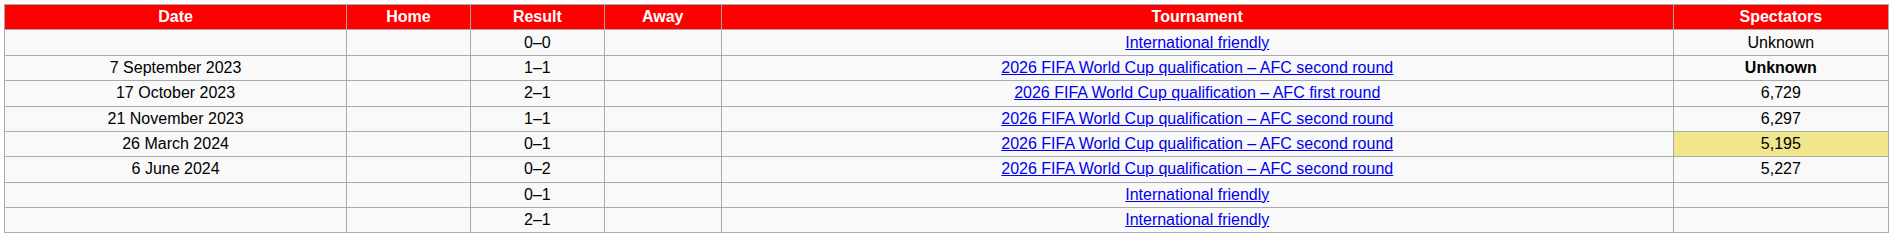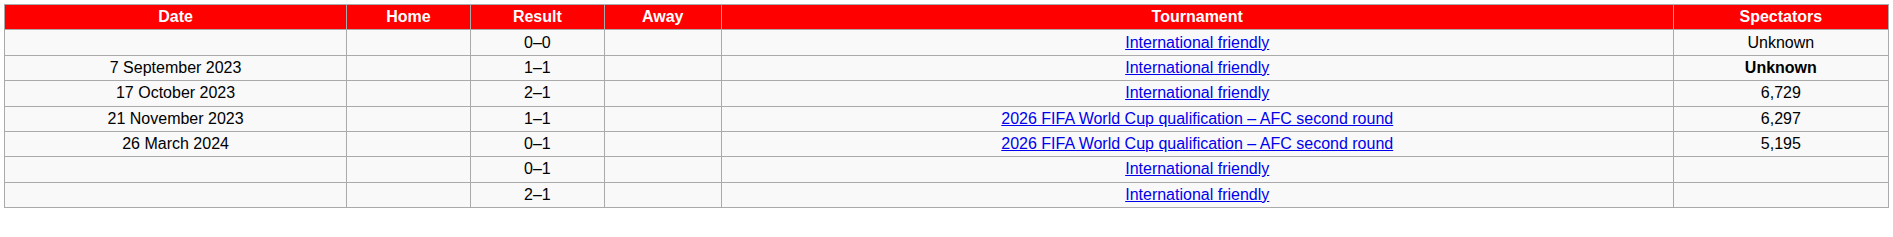(1197, 67) 2026 FIFA World Cup qualification – AFC second round -> (1197, 67) International friendly
(1197, 93) 2026 FIFA World Cup qualification – AFC first round -> (1197, 93) International friendly
(1781, 144) khaki background -> (1781, 144) no background
- row: (176, 169)
